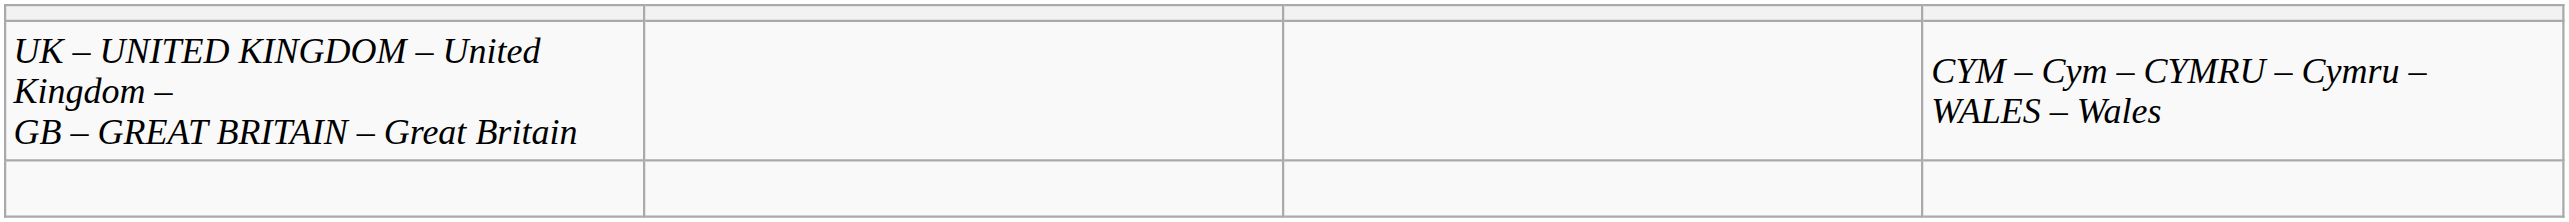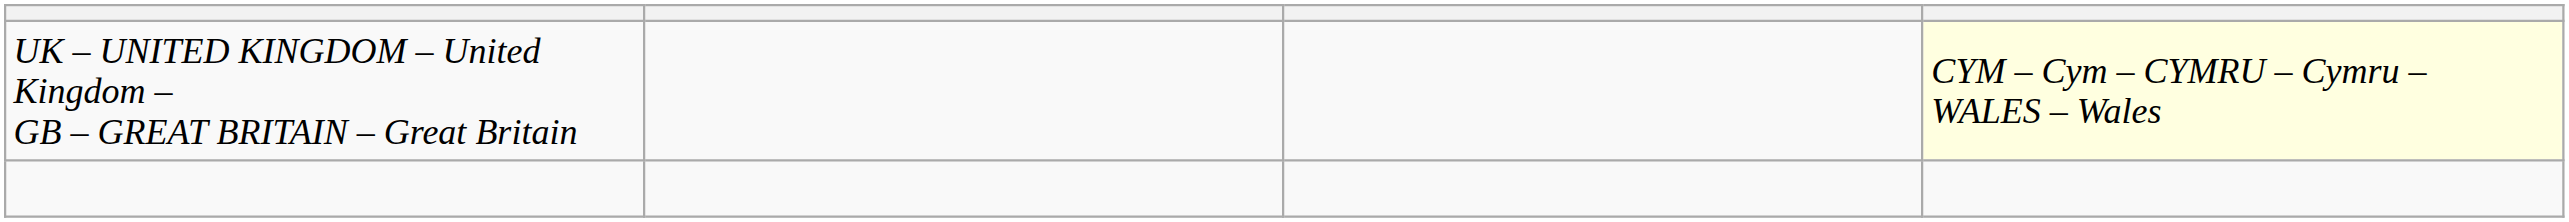(2243, 91) no background -> (2243, 91) lightyellow background
